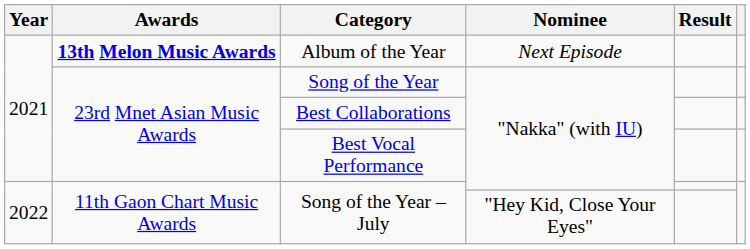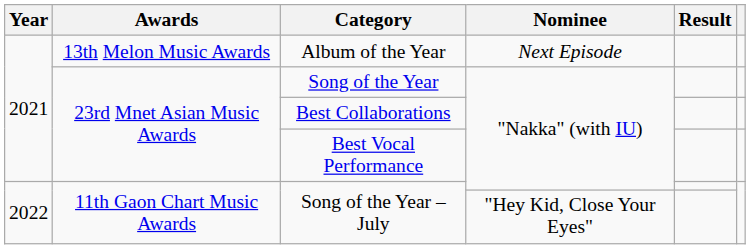(167, 50) bold -> (167, 50) normal
